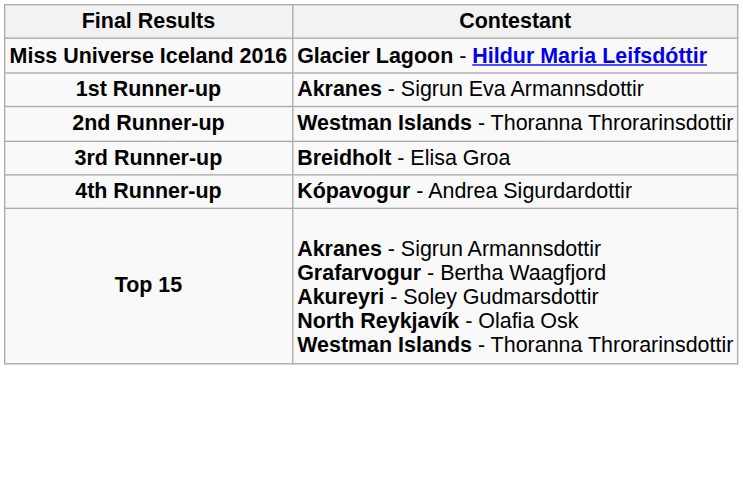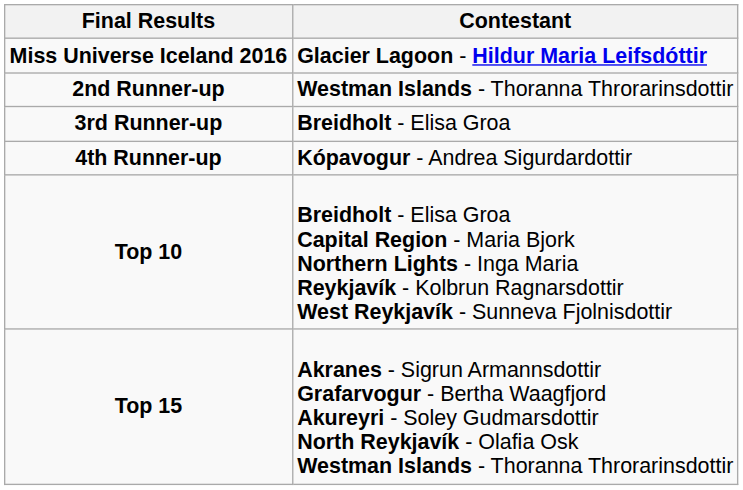- row: (148, 89)
+ row: (148, 251)
